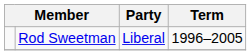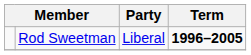(207, 38) normal -> (207, 38) bold
